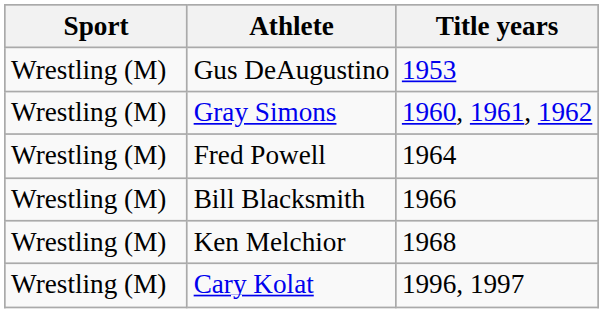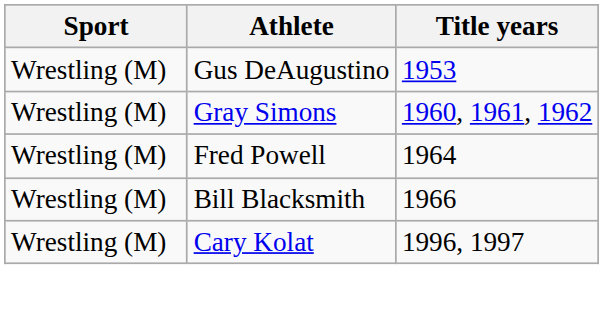- row: (270, 241)
